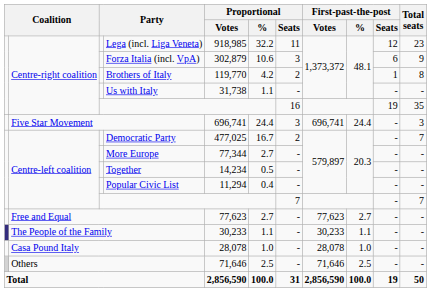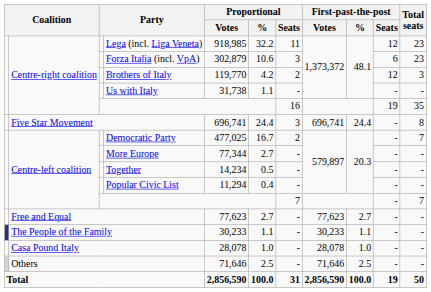(422, 59) 9 -> (419, 59) 23
(395, 75) 1 -> (393, 75) 12
(422, 75) 8 -> (422, 75) 3
(422, 122) 3 -> (422, 122) 8
